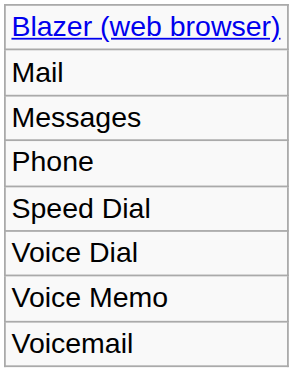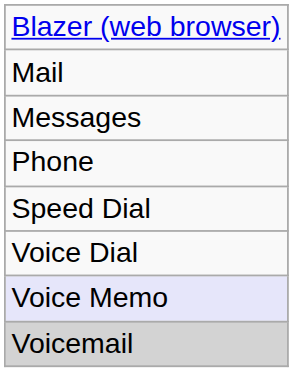(90, 298) no background -> (90, 298) lavender background
(72, 343) no background -> (72, 343) lightgrey background
